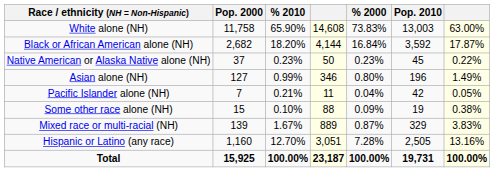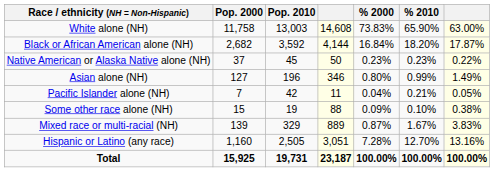columns swapped: (418, 12) <-> (288, 12)
